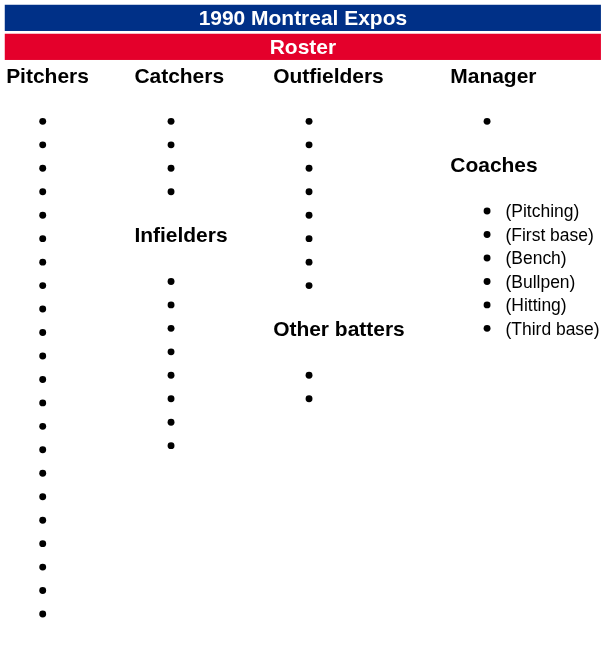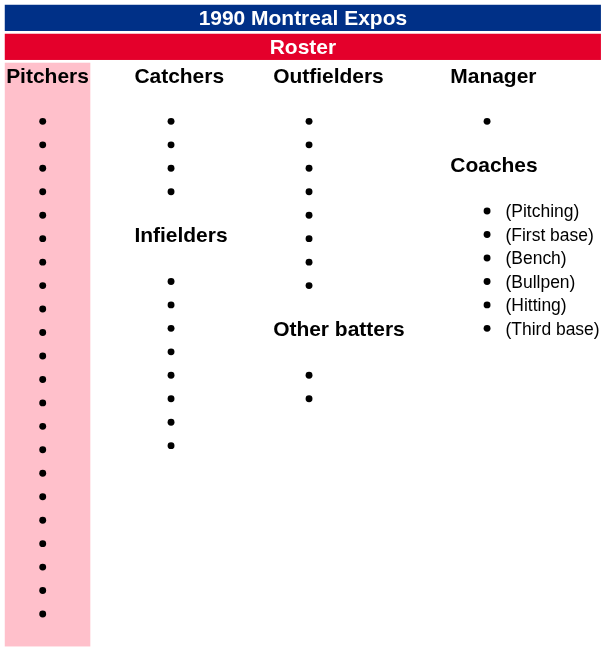(47, 344) no background -> (47, 344) pink background
